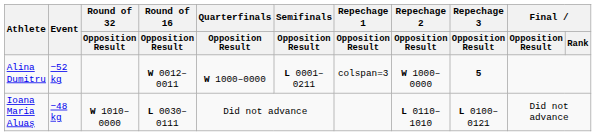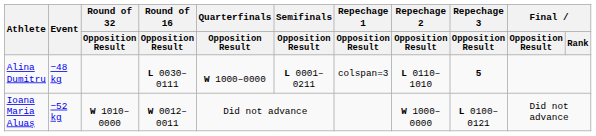(59, 74) −52 kg -> (59, 74) −48 kg
(167, 79) W 0012–0011 -> (167, 79) L 0030–0111
(421, 79) W 1000–0000 -> (421, 79) L 0110–1010
(59, 112) −48 kg -> (59, 112) −52 kg
(167, 117) L 0030–0111 -> (167, 117) W 0012–0011
(421, 117) L 0110–1010 -> (421, 117) W 1000–0000
